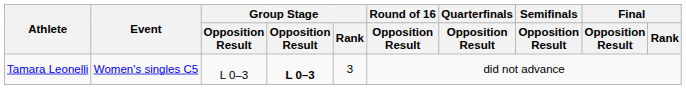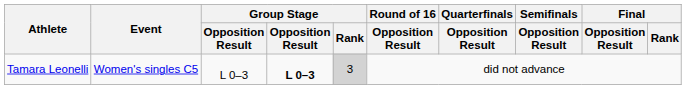(350, 69) no background -> (350, 69) lightgrey background
